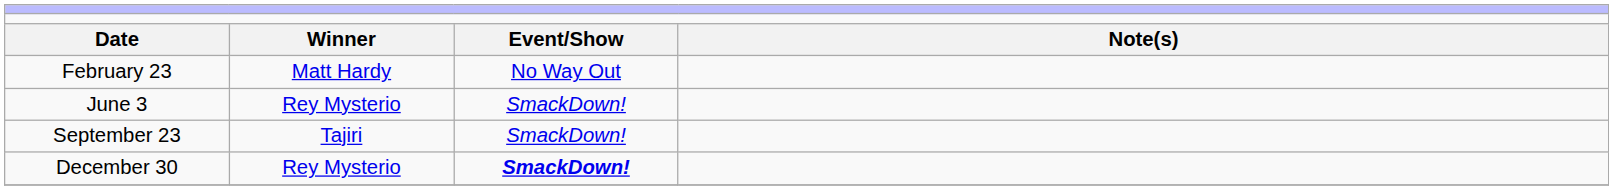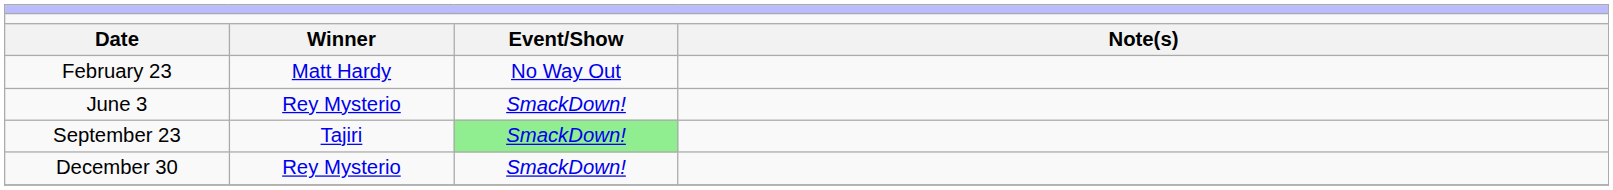(566, 136) no background -> (566, 136) lightgreen background
(566, 168) bold -> (566, 168) normal
